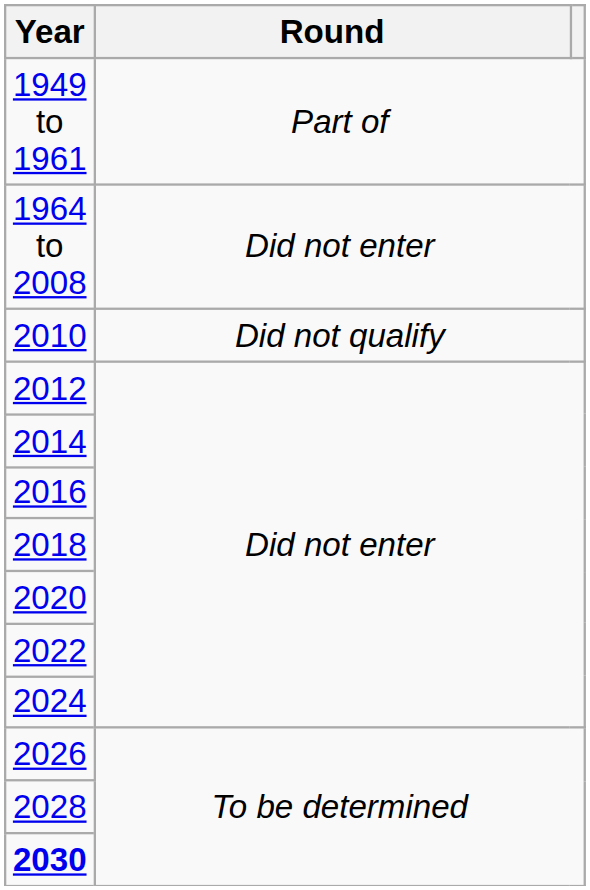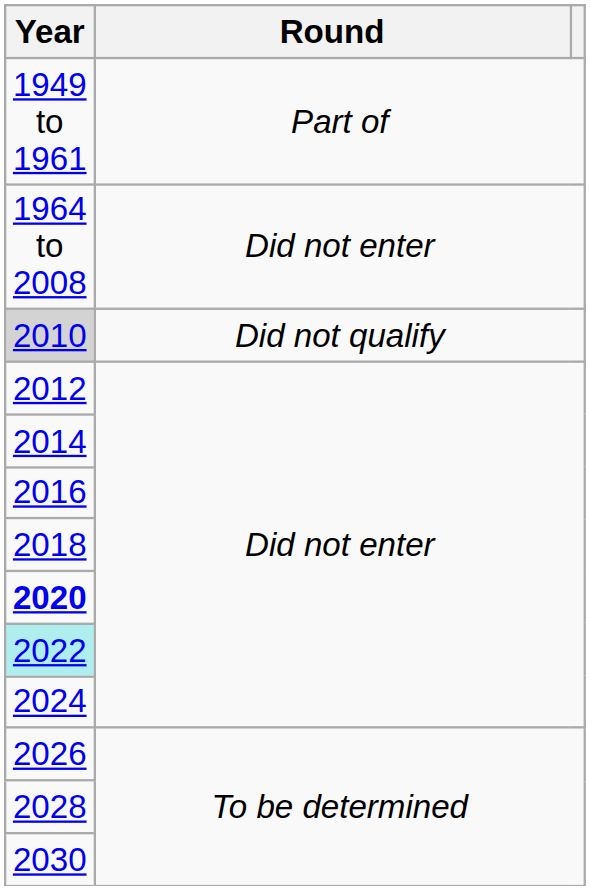(50, 336) no background -> (50, 336) lightgrey background
(50, 598) normal -> (50, 598) bold
(50, 650) no background -> (50, 650) paleturquoise background
(50, 859) bold -> (50, 859) normal
